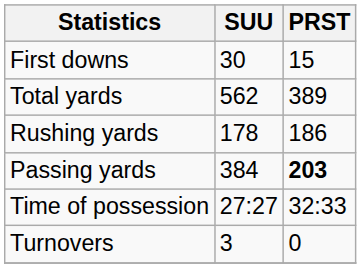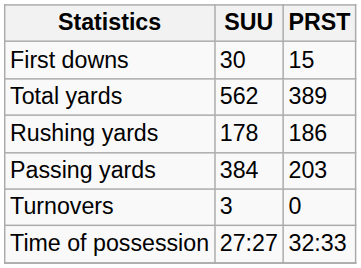(308, 170) bold -> (308, 170) normal
rows swapped: (62, 243) <-> (110, 207)
